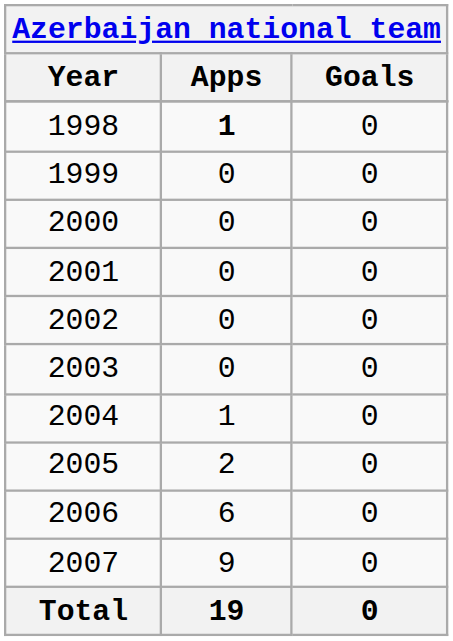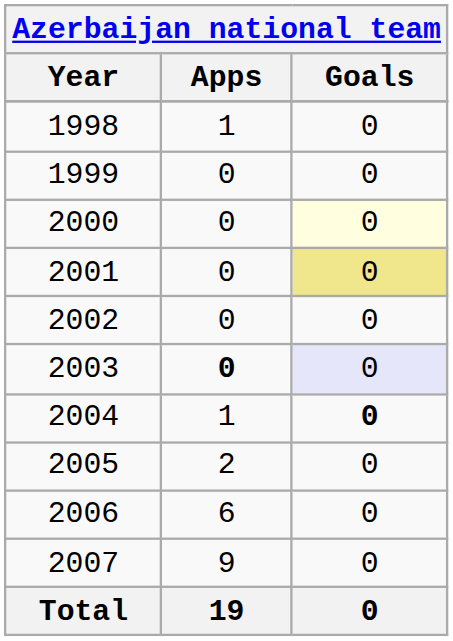(227, 126) bold -> (227, 126) normal
(370, 223) no background -> (370, 223) lightyellow background
(370, 272) no background -> (370, 272) khaki background
(227, 369) normal -> (227, 369) bold
(370, 369) no background -> (370, 369) lavender background
(370, 418) normal -> (370, 418) bold
